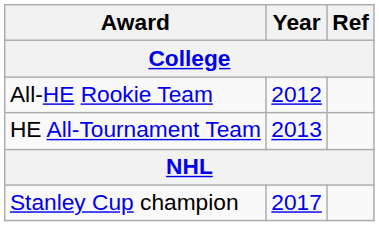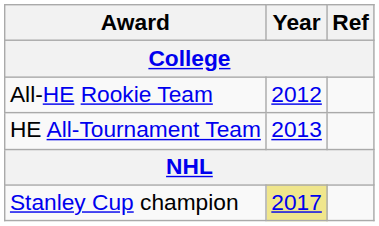(297, 202) no background -> (297, 202) khaki background
